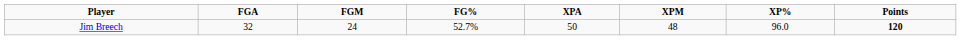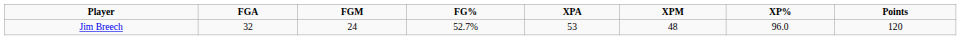(572, 27) 50 -> (572, 27) 53
(895, 27) bold -> (895, 27) normal
